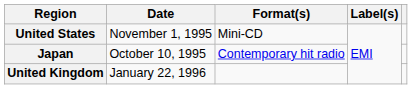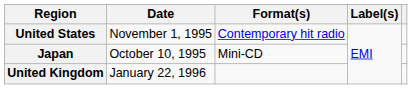(240, 34) Mini-CD -> (281, 34) Contemporary hit radio
(281, 53) Contemporary hit radio -> (240, 53) Mini-CD
